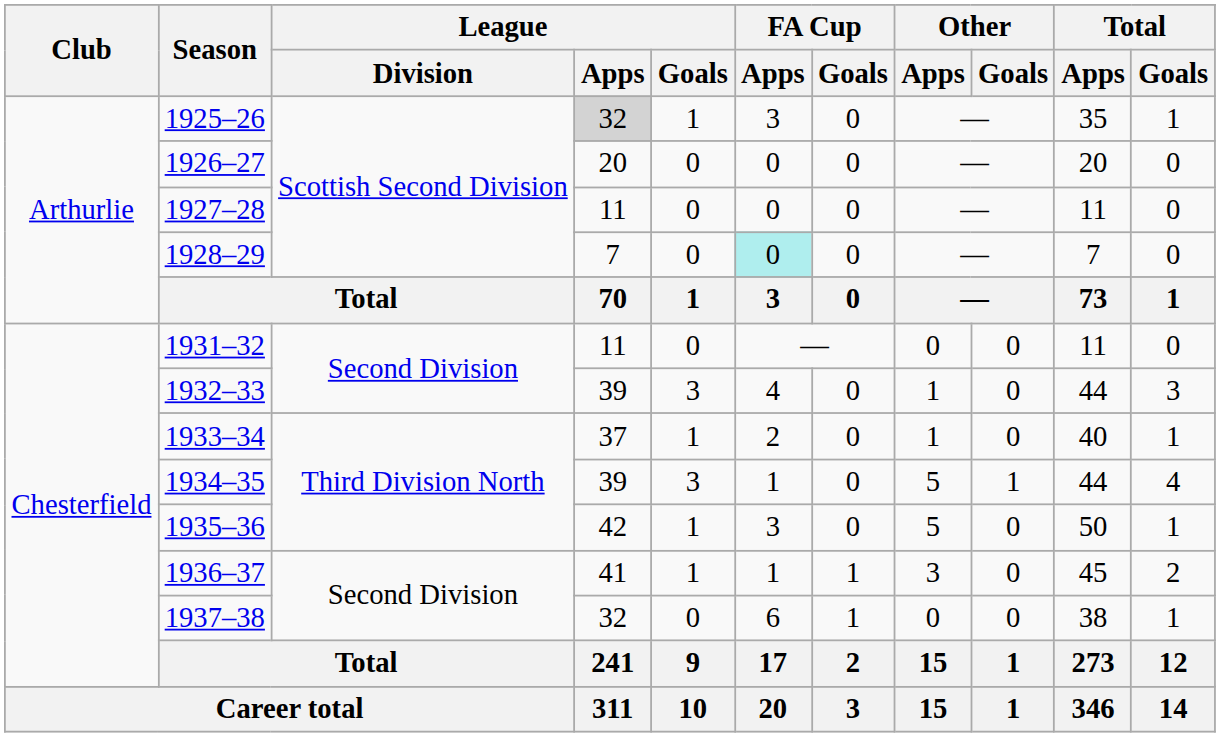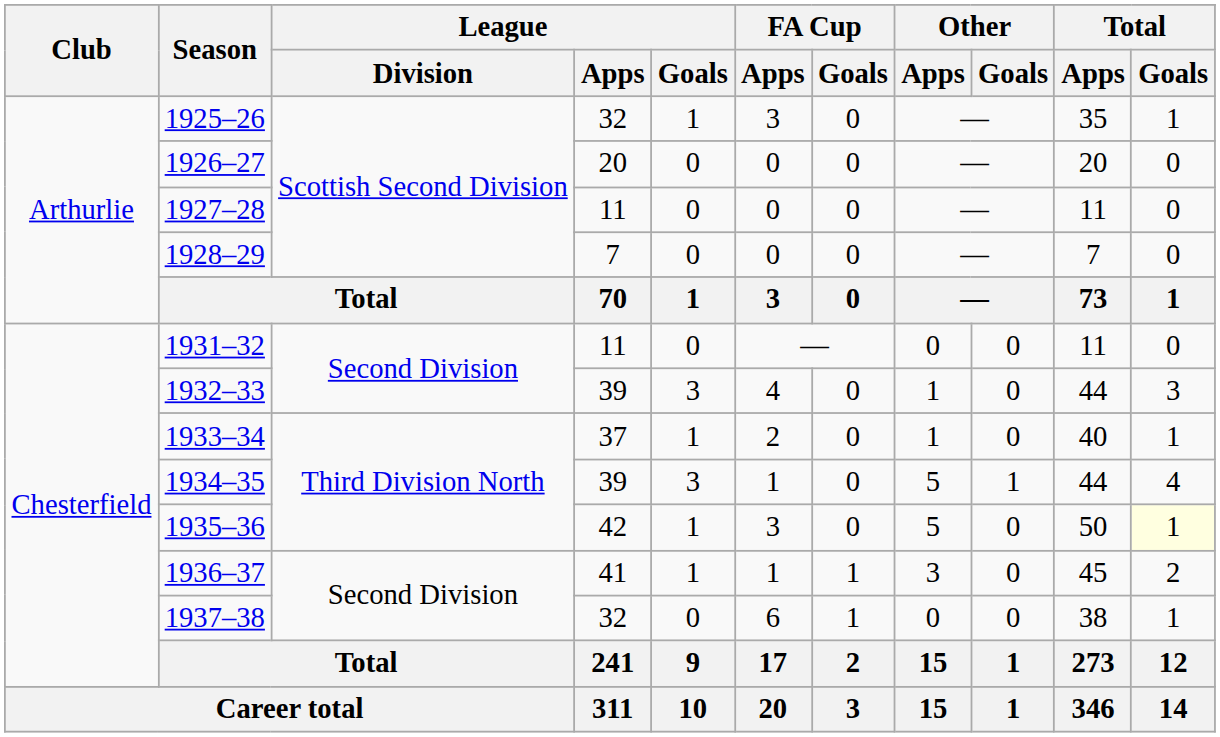(613, 118) lightgrey background -> (613, 118) no background
(773, 254) paleturquoise background -> (773, 254) no background
(1173, 526) no background -> (1173, 526) lightyellow background
